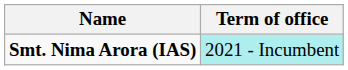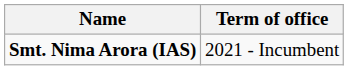(272, 49) paleturquoise background -> (272, 49) no background
